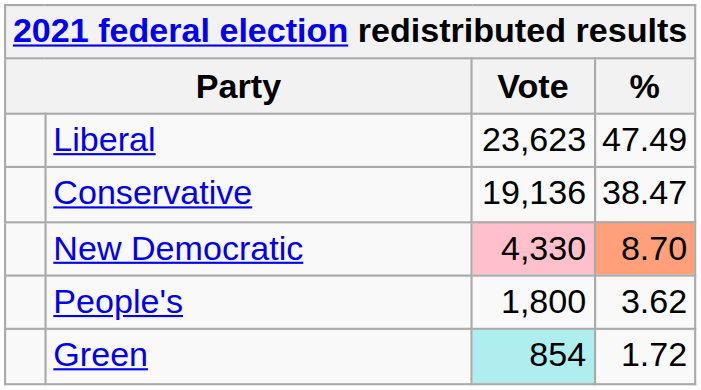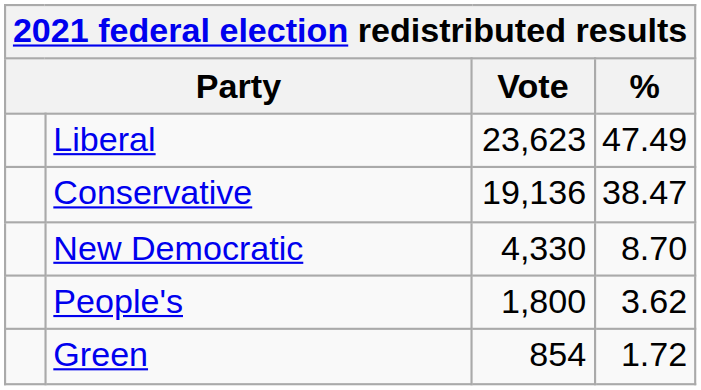(544, 247) pink background -> (544, 247) no background
(654, 247) lightsalmon background -> (654, 247) no background
(558, 355) paleturquoise background -> (558, 355) no background
